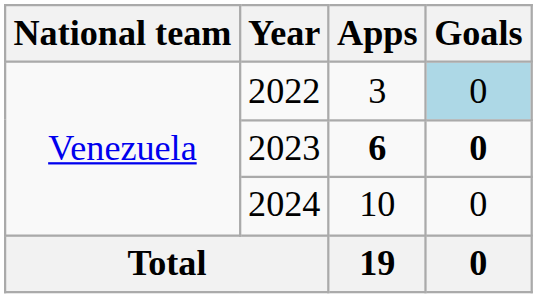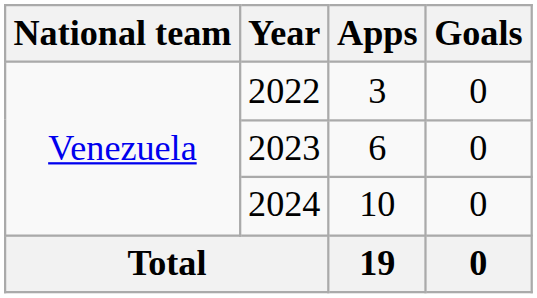(478, 90) lightblue background -> (478, 90) no background
(377, 147) bold -> (377, 147) normal
(478, 147) bold -> (478, 147) normal
